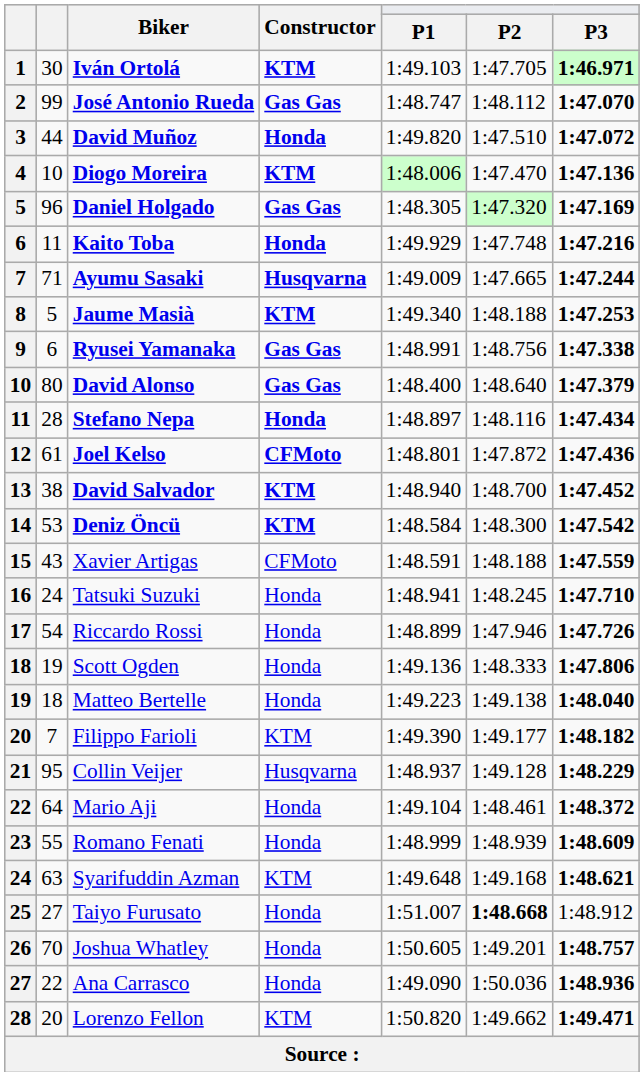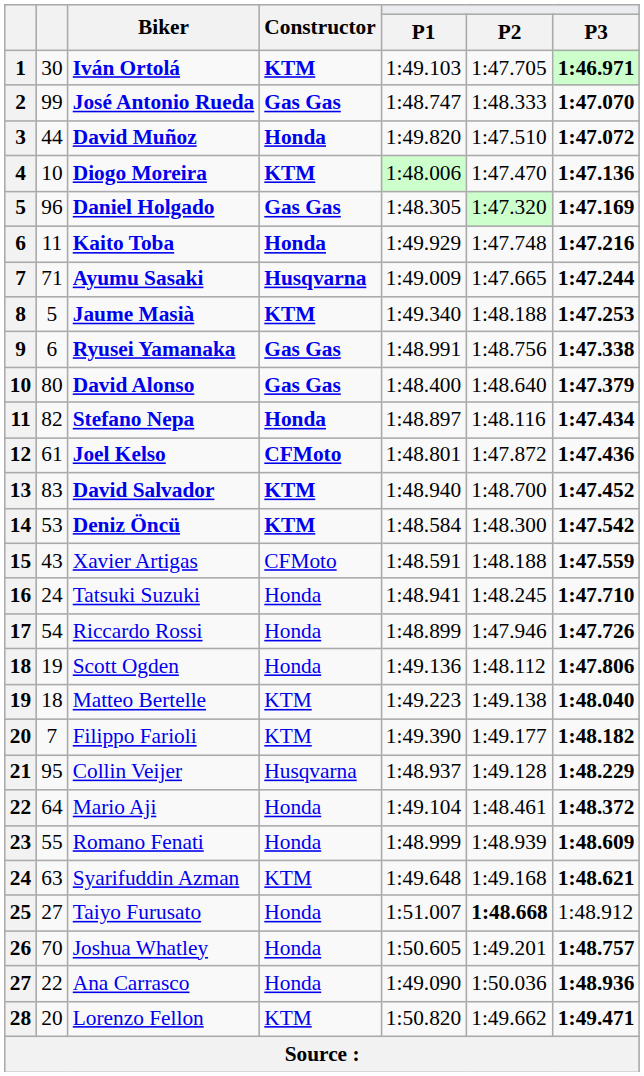(509, 102) 1:48.112 -> (509, 102) 1:48.333
(52, 419) 28 -> (52, 419) 82
(52, 489) 38 -> (52, 489) 83
(509, 665) 1:48.333 -> (509, 665) 1:48.112
(293, 701) Honda -> (288, 701) KTM
